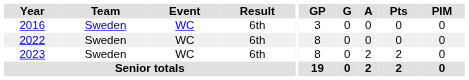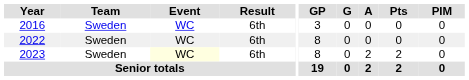(185, 54) no background -> (185, 54) lightyellow background
